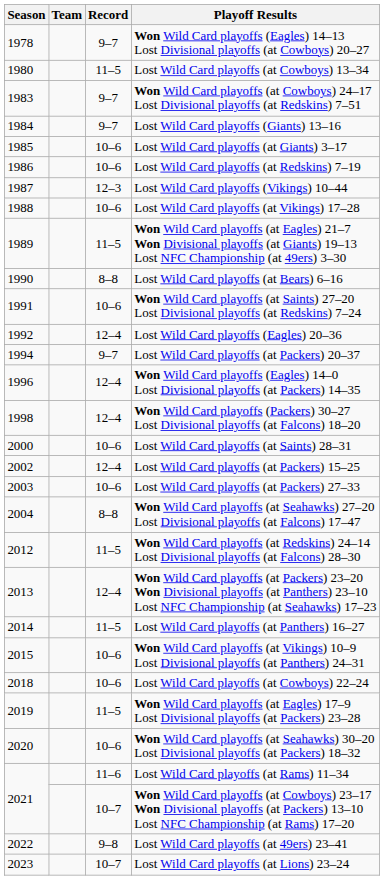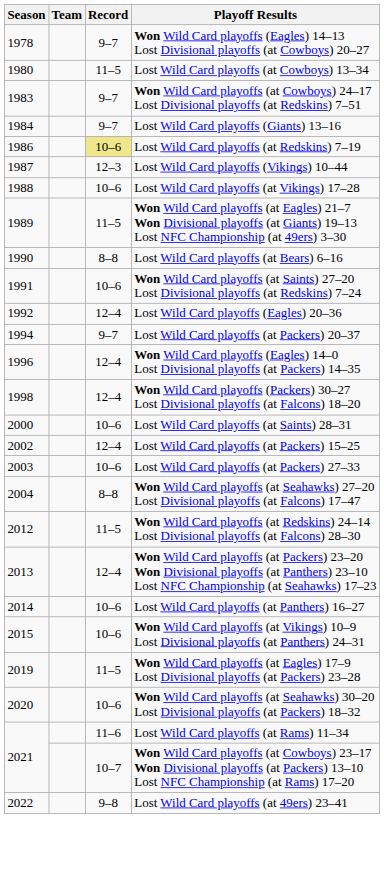- row: (241, 146)
(108, 167) no background -> (108, 146) khaki background
(108, 627) 11–5 -> (108, 606) 10–6
- row: (251, 683)
- row: (242, 864)
